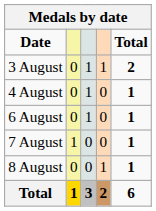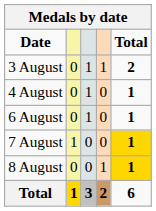(131, 142) no background -> (131, 142) gold background
(131, 167) no background -> (131, 167) gold background
